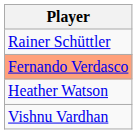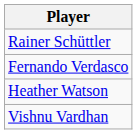(68, 66) lightsalmon background -> (68, 66) no background
